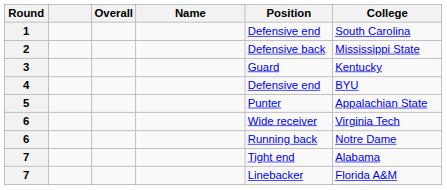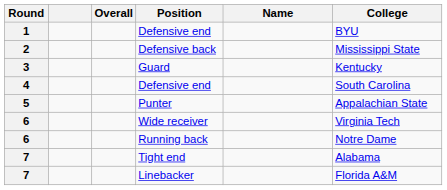columns swapped: (190, 13) <-> (289, 13)
(373, 31) South Carolina -> (347, 31) BYU
(347, 85) BYU -> (373, 85) South Carolina
